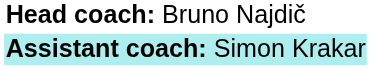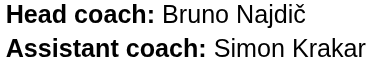(186, 49) paleturquoise background -> (186, 49) no background
